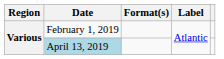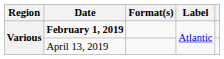(83, 29) normal -> (85, 29) bold
(77, 46) lightblue background -> (77, 46) no background
